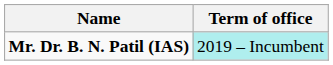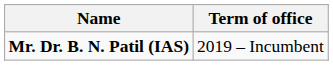(260, 45) paleturquoise background -> (260, 45) no background
